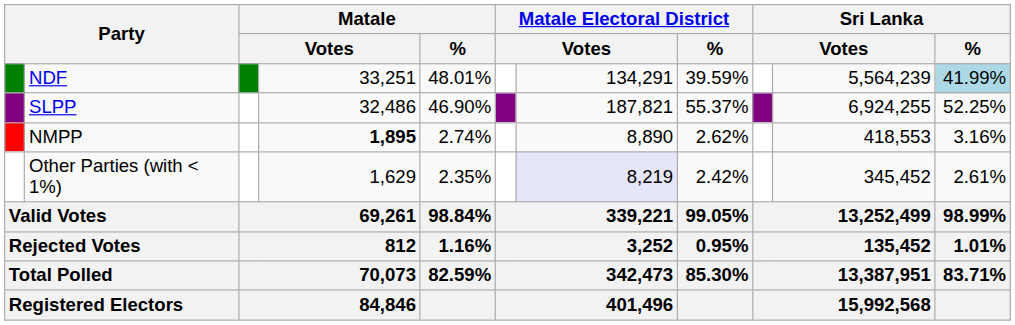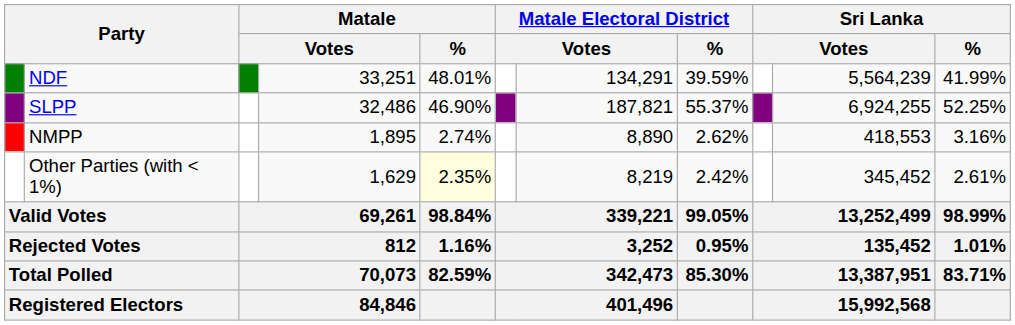(975, 78) lightblue background -> (975, 78) no background
(393, 136) bold -> (393, 136) normal
(465, 176) no background -> (465, 176) lightyellow background
(650, 176) lavender background -> (650, 176) no background
